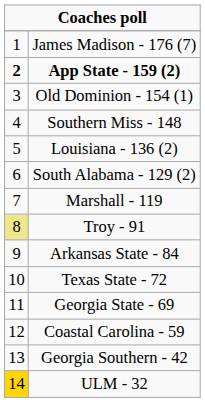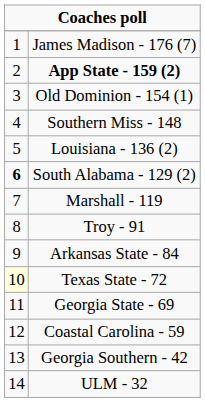(17, 70) bold -> (17, 70) normal
(17, 174) normal -> (17, 174) bold
(17, 227) khaki background -> (17, 227) no background
(17, 279) no background -> (17, 279) lightyellow background
(17, 383) gold background -> (17, 383) no background
